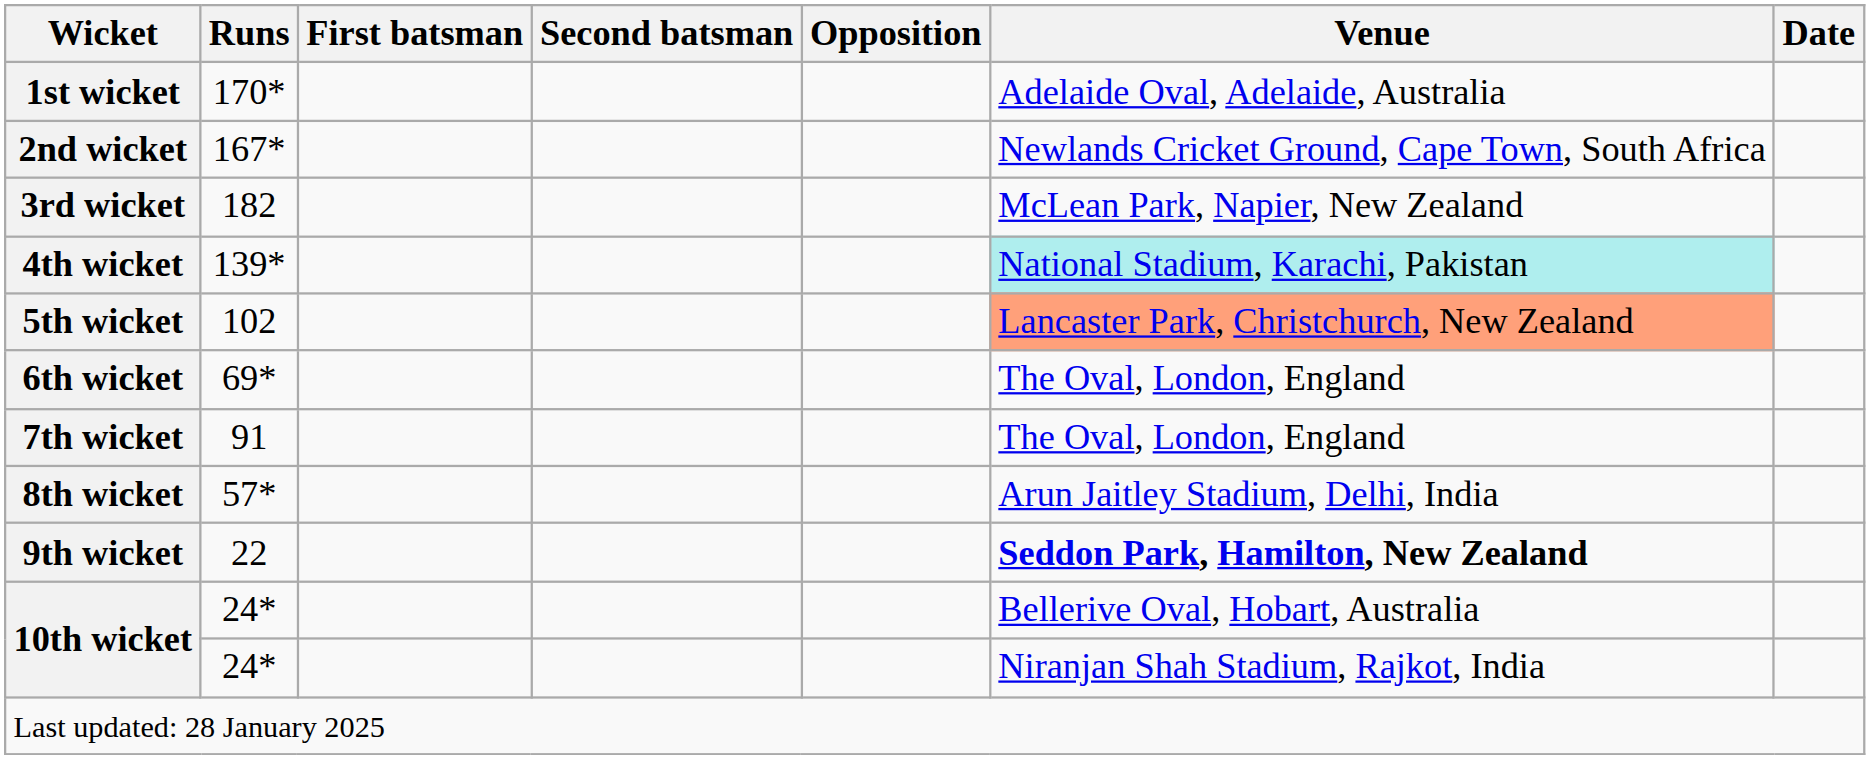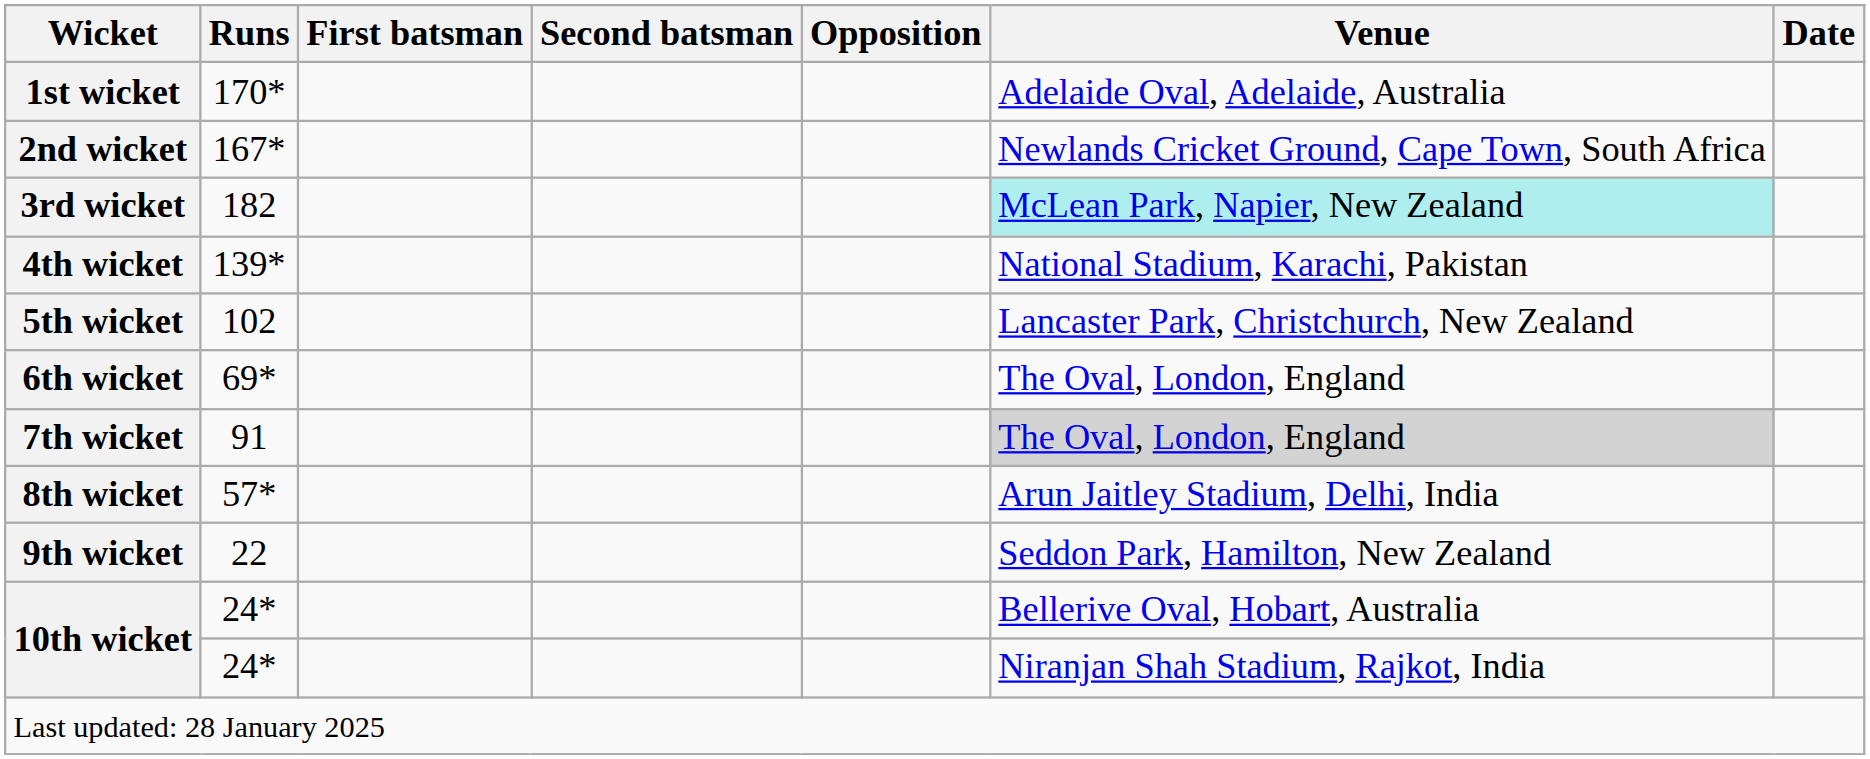(1261, 206) no background -> (1261, 206) paleturquoise background
(1263, 263) paleturquoise background -> (1263, 263) no background
(1316, 321) lightsalmon background -> (1316, 321) no background
(1202, 436) no background -> (1202, 436) lightgrey background
(1293, 551) bold -> (1275, 551) normal
